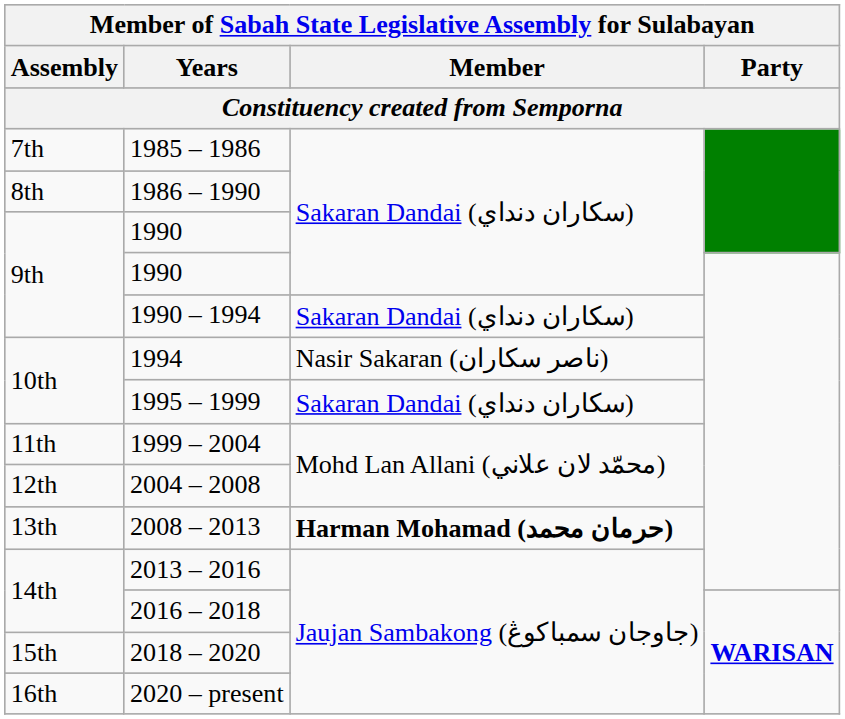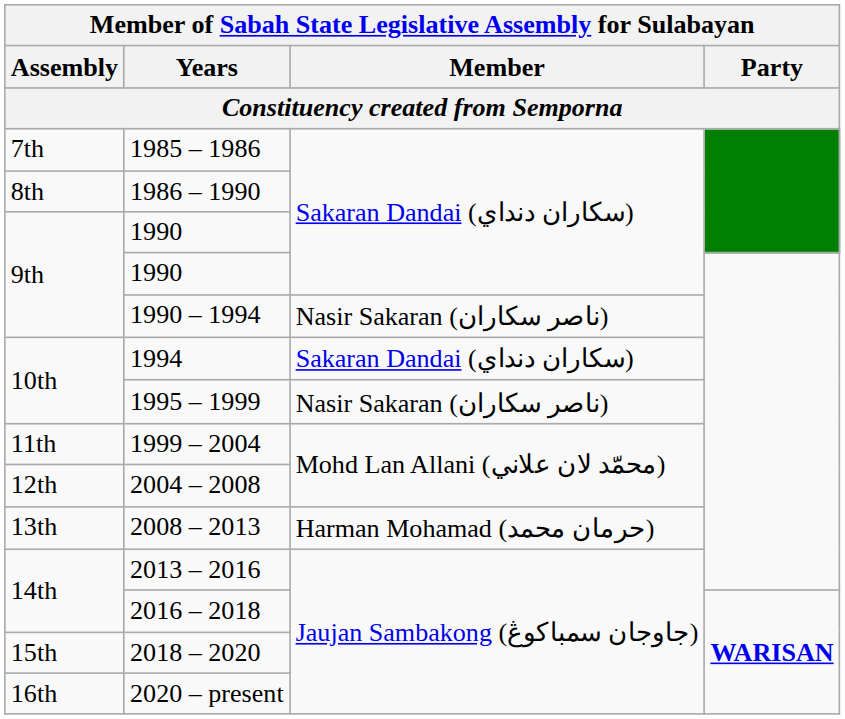(465, 316) Sakaran Dandai (سكاران دنداي) -> (452, 316) Nasir Sakaran (ناصر سكاران)
(452, 359) Nasir Sakaran (ناصر سكاران) -> (465, 359) Sakaran Dandai (سكاران دنداي)
(465, 402) Sakaran Dandai (سكاران دنداي) -> (452, 402) Nasir Sakaran (ناصر سكاران)
(484, 528) bold -> (475, 528) normal
